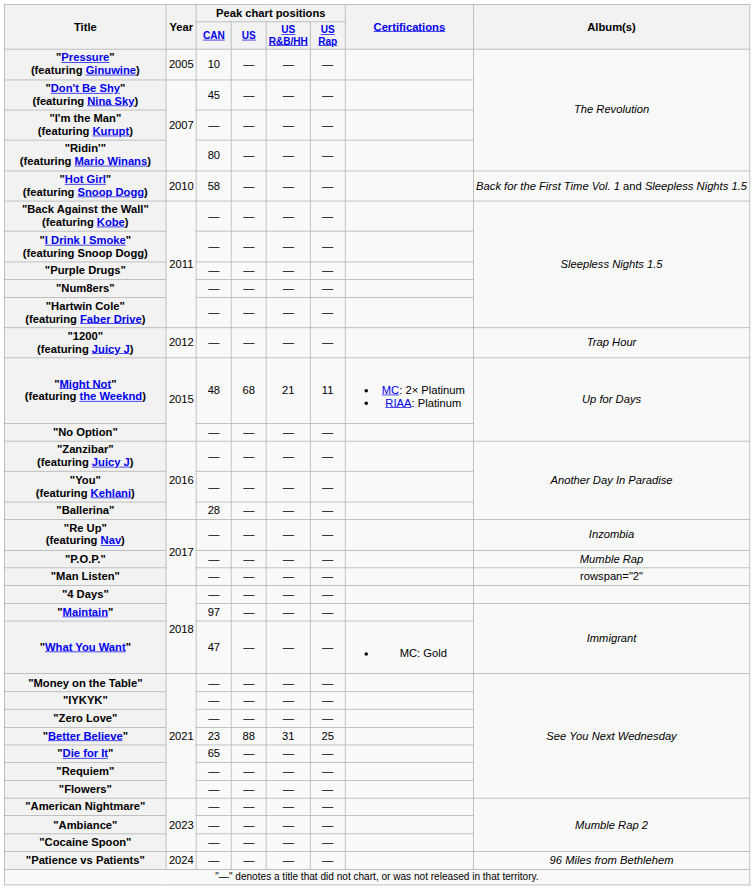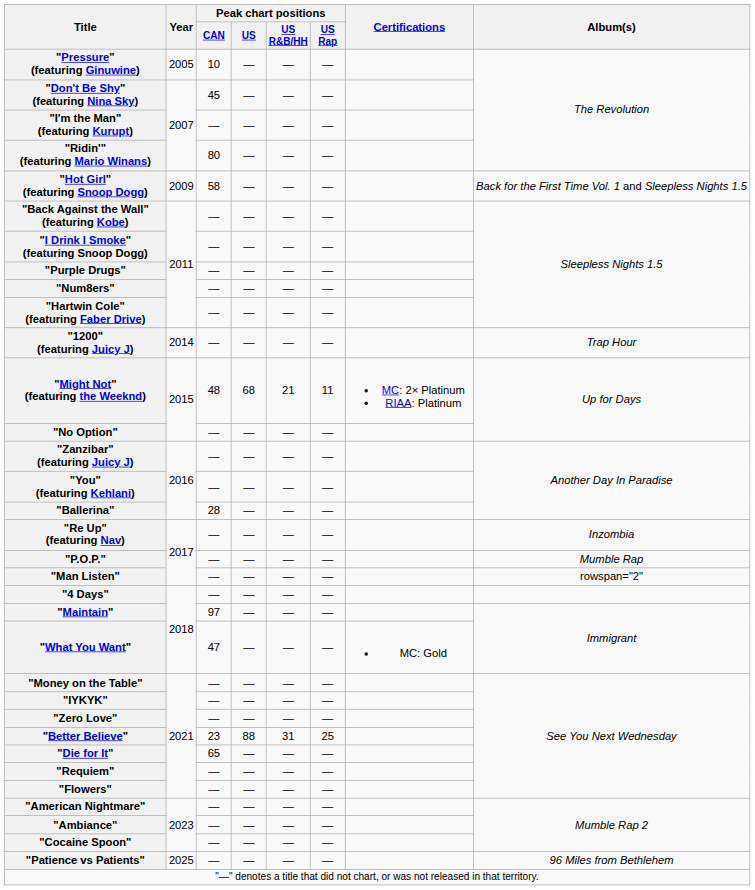(181, 186) 2010 -> (181, 186) 2009
(181, 342) 2012 -> (181, 342) 2014
(181, 860) 2024 -> (181, 860) 2025
